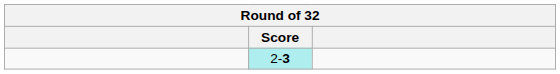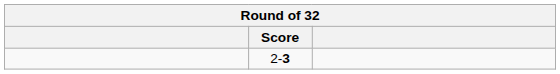(280, 59) paleturquoise background -> (280, 59) no background
